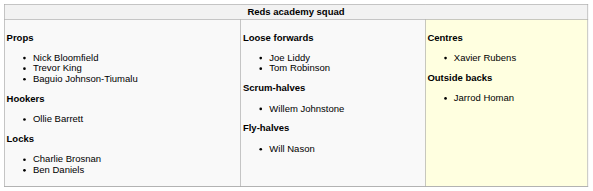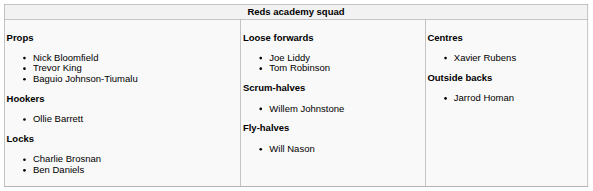(506, 68) lightyellow background -> (506, 68) no background
